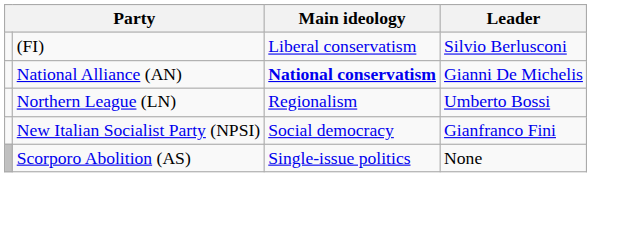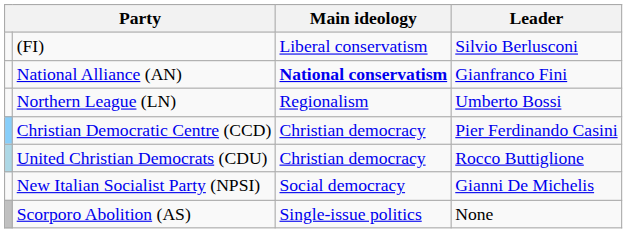(513, 74) Gianni De Michelis -> (511, 74) Gianfranco Fini
+ row: (144, 130)
+ row: (142, 158)
(500, 130) Gianfranco Fini -> (525, 185) Gianni De Michelis
